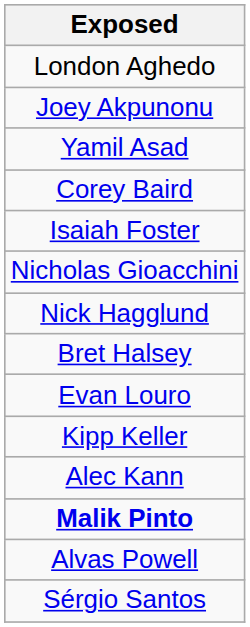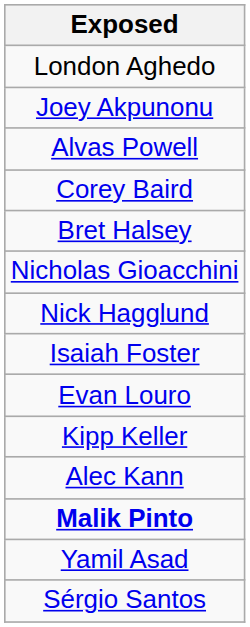(125, 148) Yamil Asad -> (125, 148) Alvas Powell
(125, 230) Isaiah Foster -> (125, 230) Bret Halsey
(125, 353) Bret Halsey -> (125, 353) Isaiah Foster
(125, 559) Alvas Powell -> (125, 559) Yamil Asad
